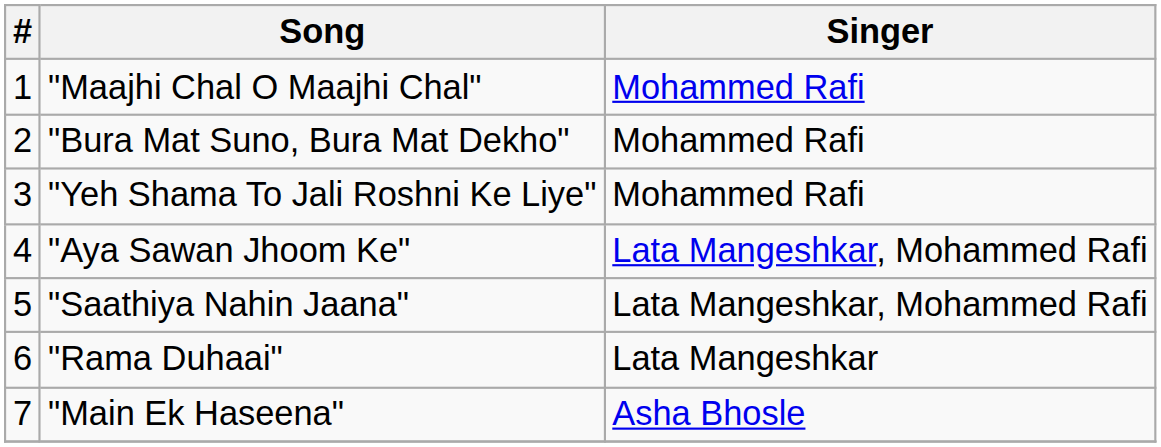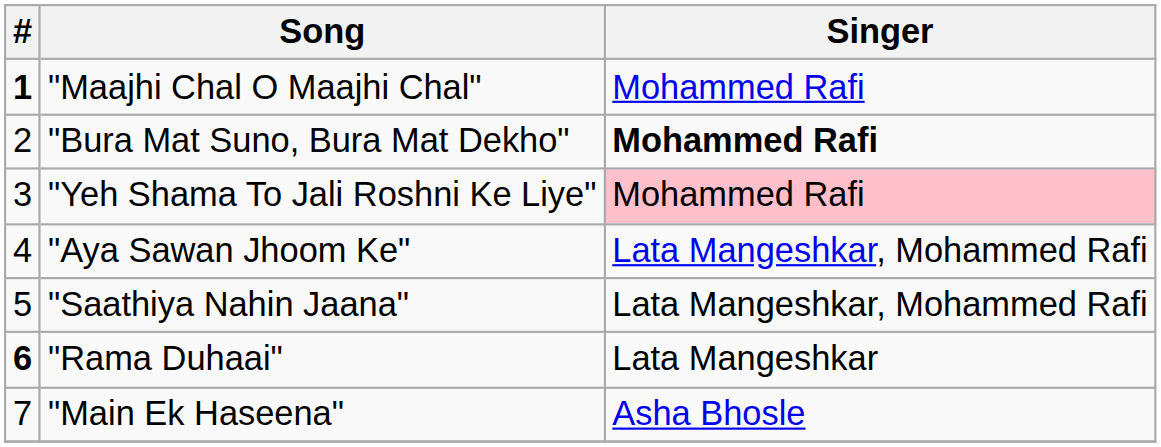(23, 86) normal -> (23, 86) bold
(738, 140) normal -> (745, 140) bold
(738, 195) no background -> (738, 195) pink background
(23, 359) normal -> (23, 359) bold
